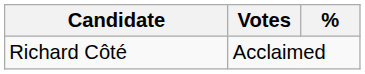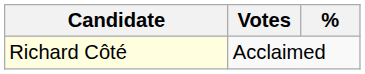(68, 52) no background -> (68, 52) lightyellow background
